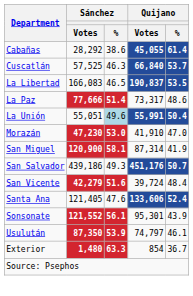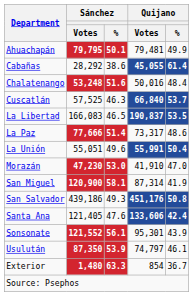+ row: (31, 49)
+ row: (35, 82)
(116, 116) lightblue background -> (116, 149) no background
(177, 166) 50.7 -> (177, 199) 50.8
- row: (33, 182)
(177, 199) 52.4 -> (177, 216) 42.4
